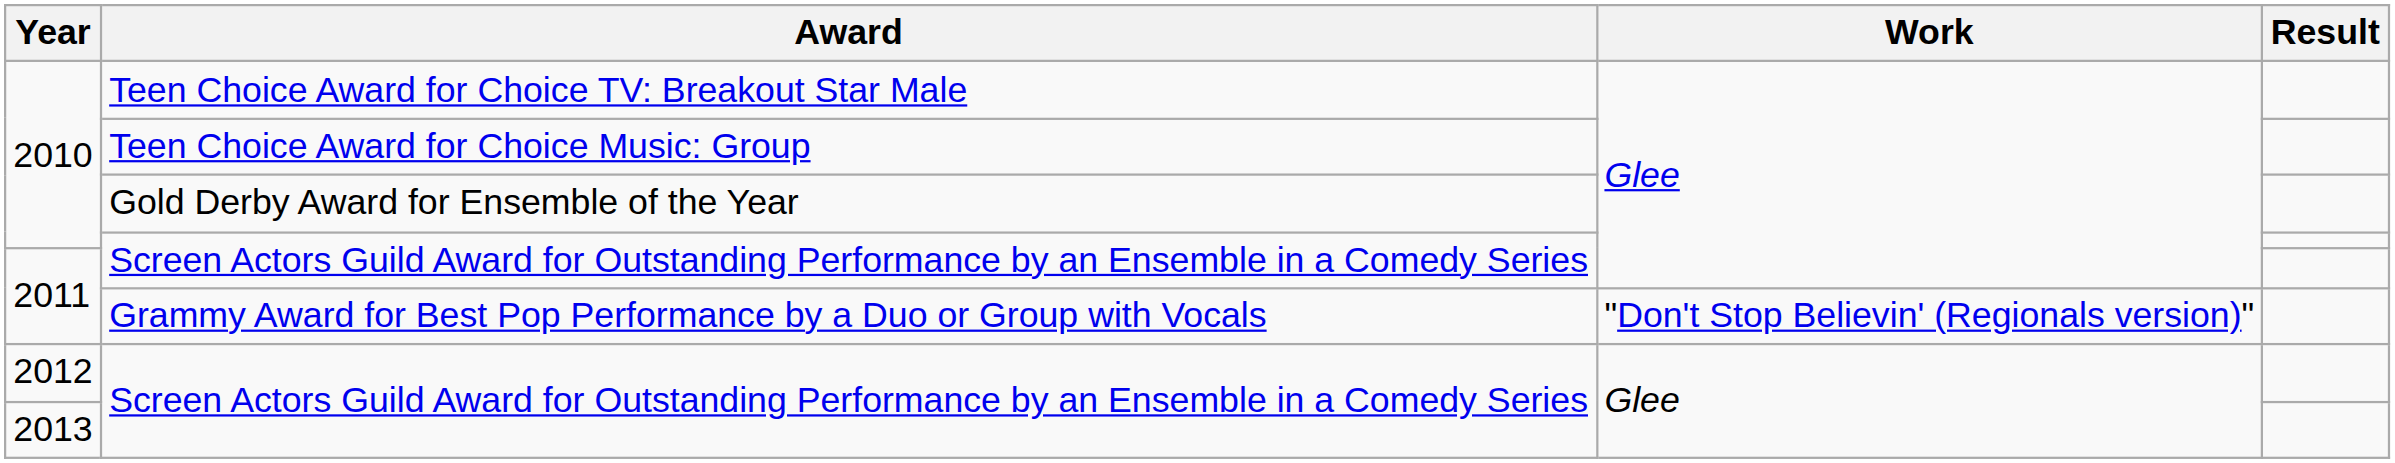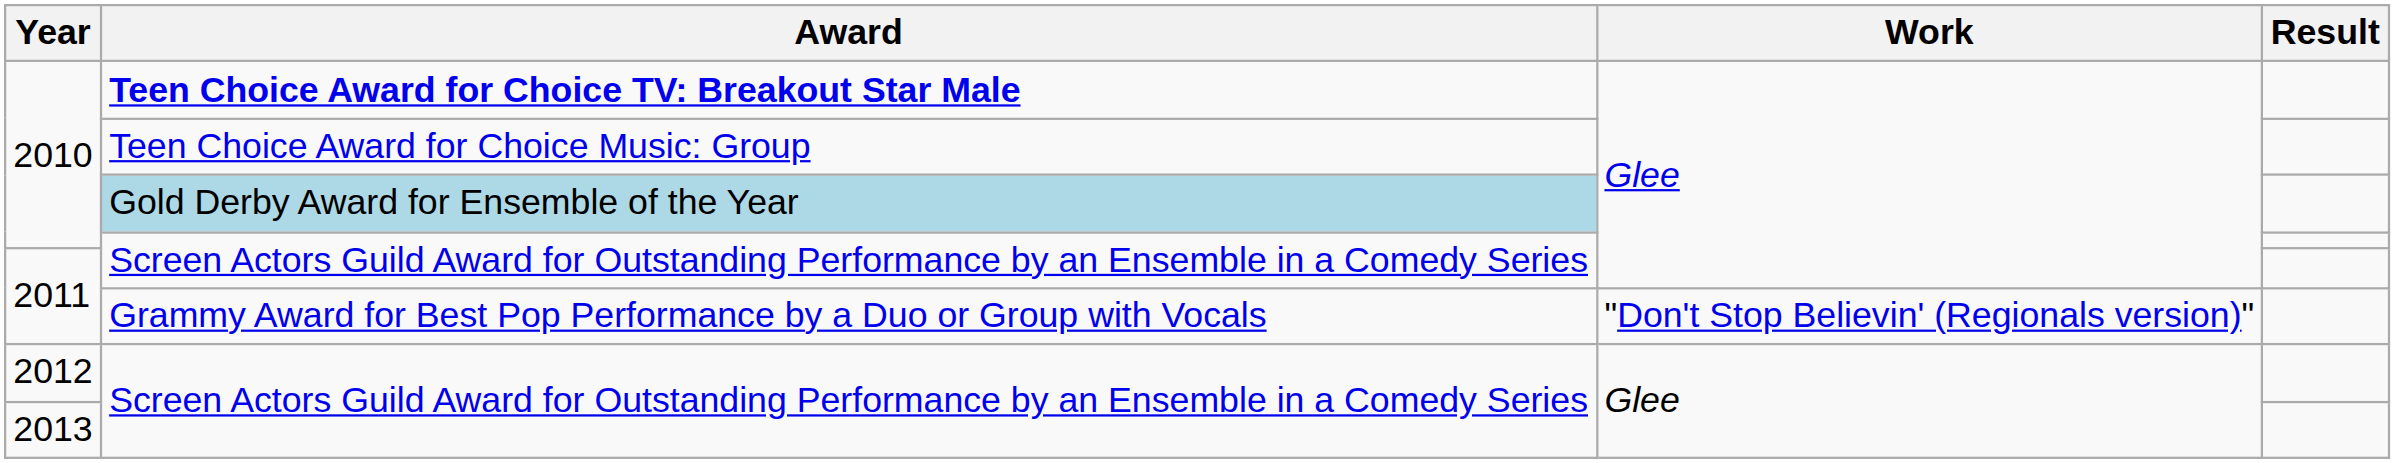(538, 89) normal -> (565, 89) bold
(454, 202) no background -> (454, 202) lightblue background
